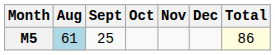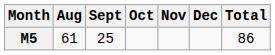(69, 39) lightblue background -> (69, 39) no background
(246, 39) lightyellow background -> (246, 39) no background
